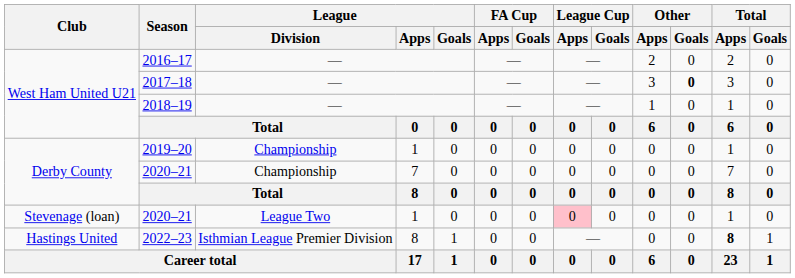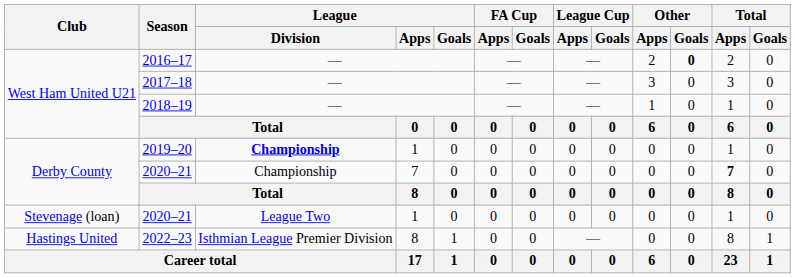(691, 60) normal -> (691, 60) bold
(691, 82) bold -> (691, 82) normal
(295, 149) normal -> (295, 149) bold
(731, 171) normal -> (731, 171) bold
(572, 216) pink background -> (572, 216) no background
(731, 238) bold -> (731, 238) normal
